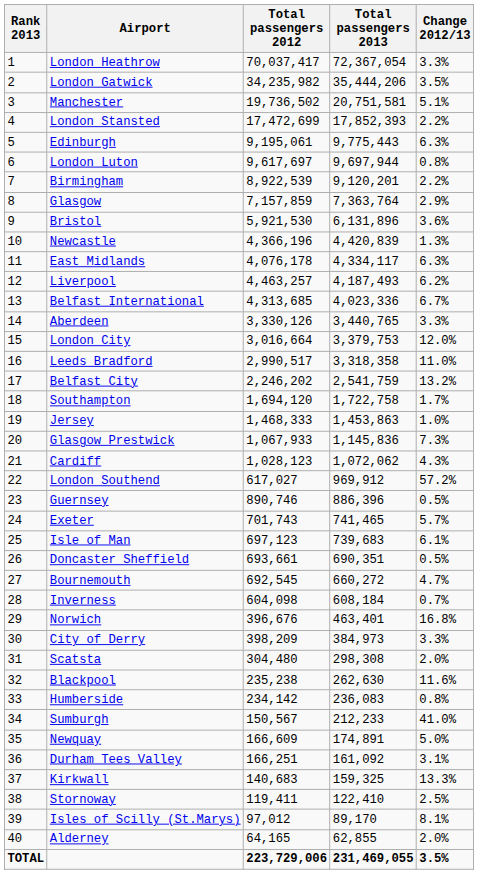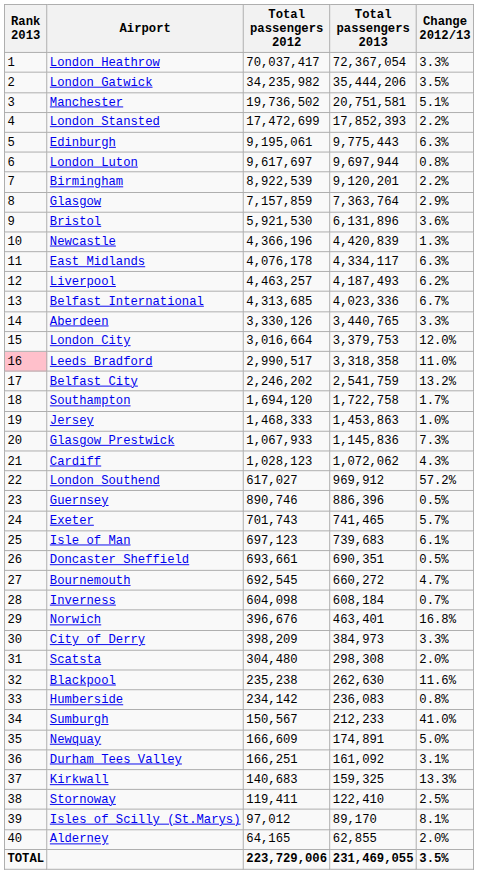(15, 361) no background -> (15, 361) pink background
